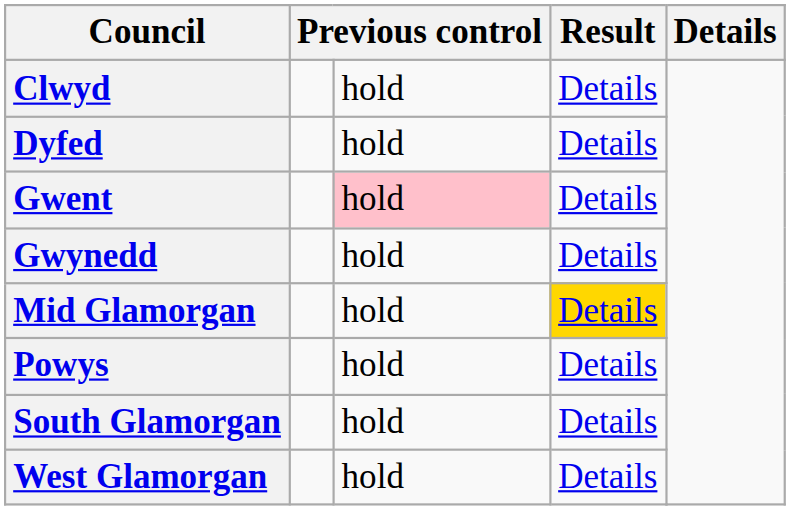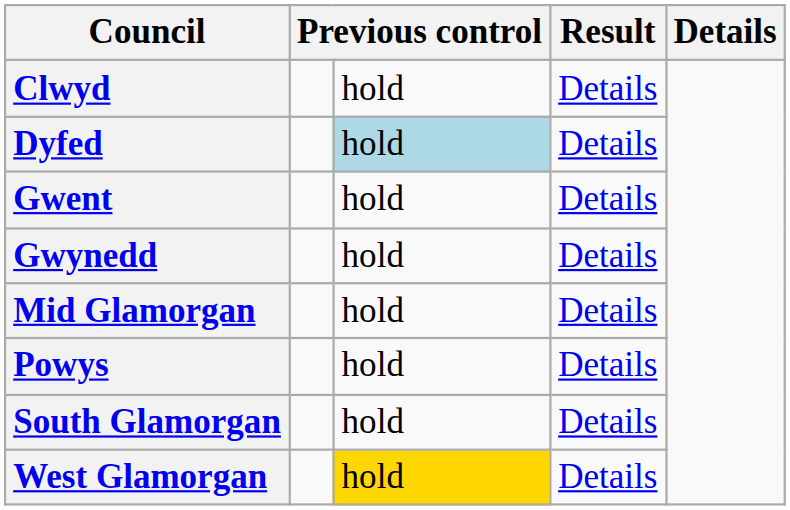(373, 143) no background -> (373, 143) lightblue background
(373, 198) pink background -> (373, 198) no background
(608, 310) gold background -> (608, 310) no background
(373, 476) no background -> (373, 476) gold background
